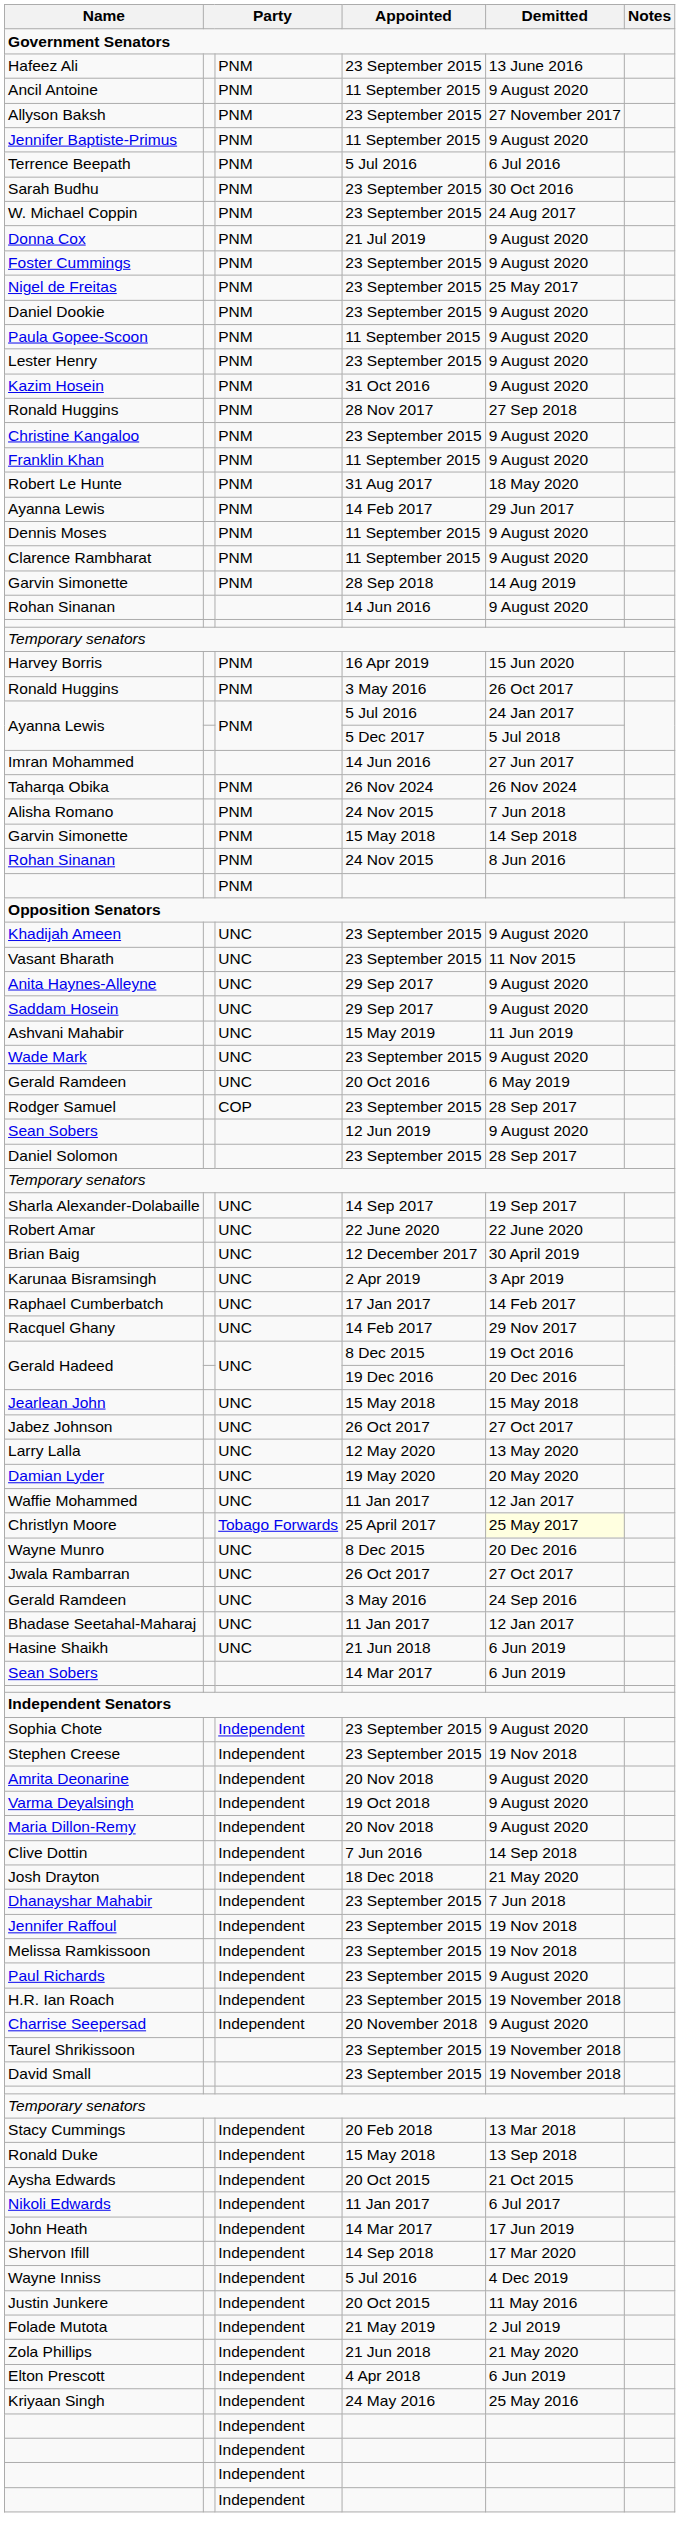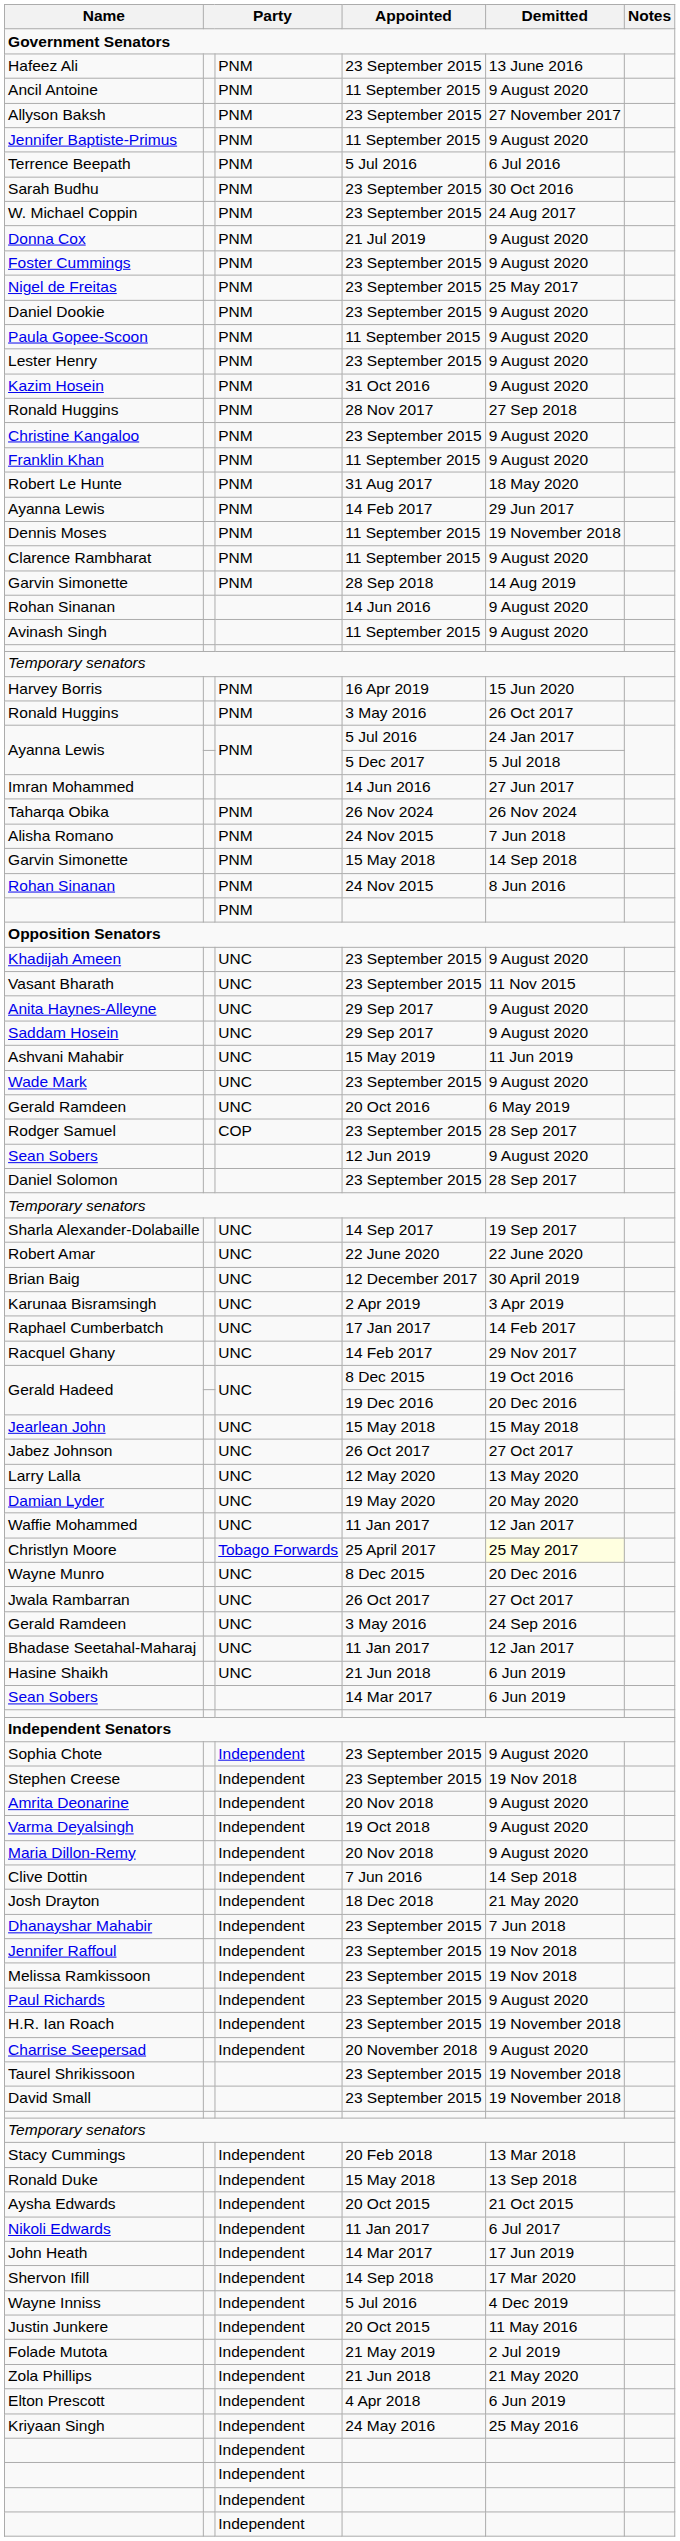(538, 533) 9 August 2020 -> (555, 533) 19 November 2018
+ row: (58, 632)
